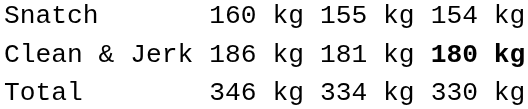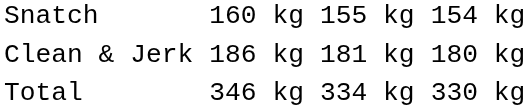(478, 55) bold -> (478, 55) normal
